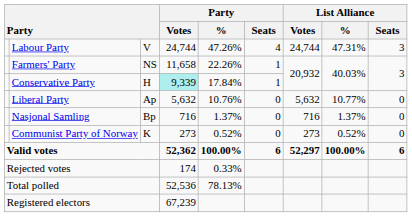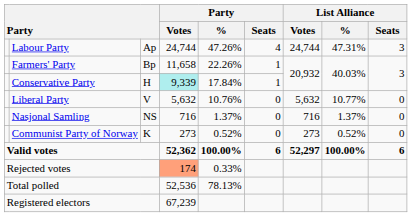(147, 47) V -> (150, 47) Ap
(150, 64) NS -> (149, 64) Bp
(150, 99) Ap -> (147, 99) V
(149, 116) Bp -> (150, 116) NS
(188, 168) no background -> (188, 168) lightsalmon background
